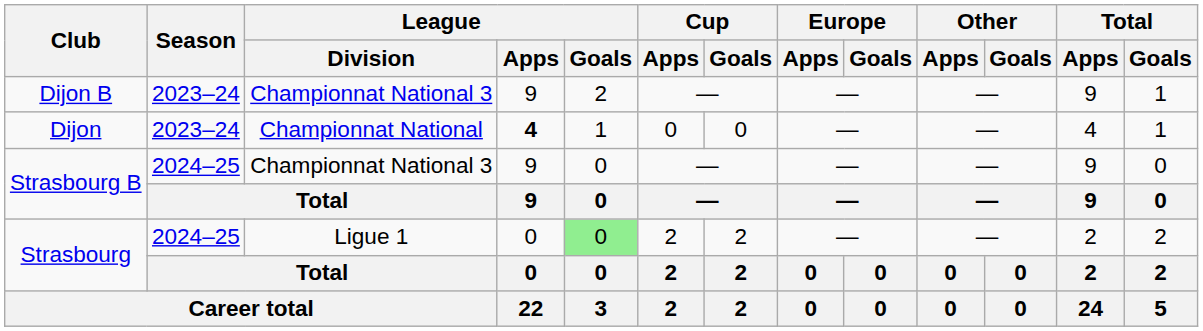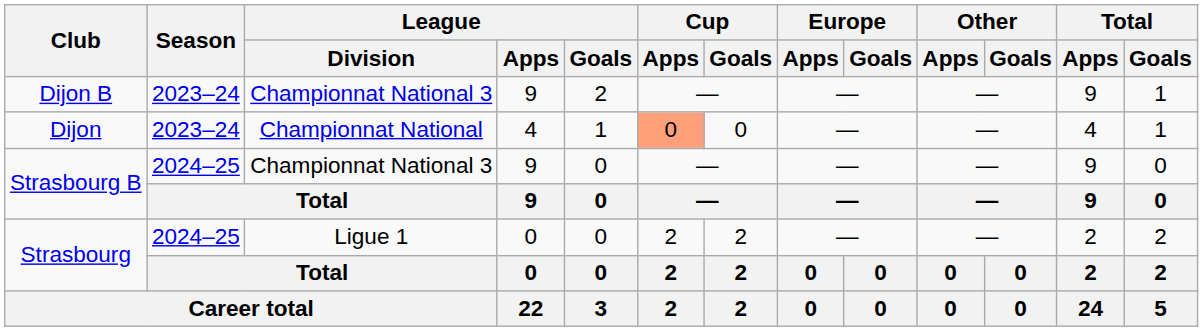(531, 129) bold -> (531, 129) normal
(671, 129) no background -> (671, 129) lightsalmon background
(601, 237) lightgreen background -> (601, 237) no background
